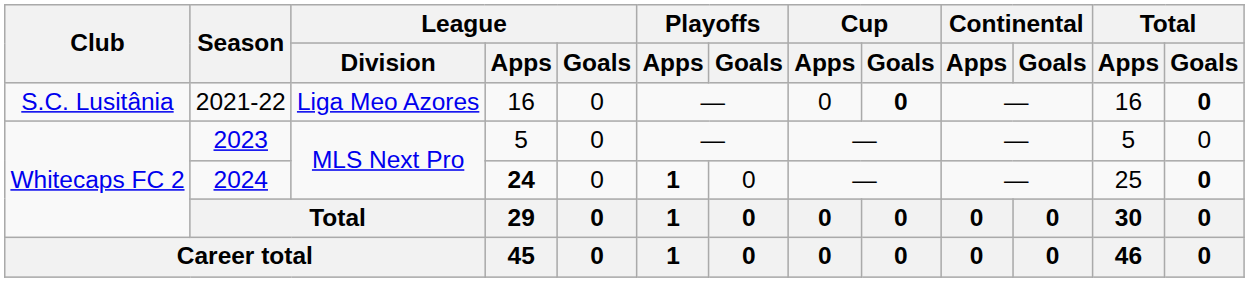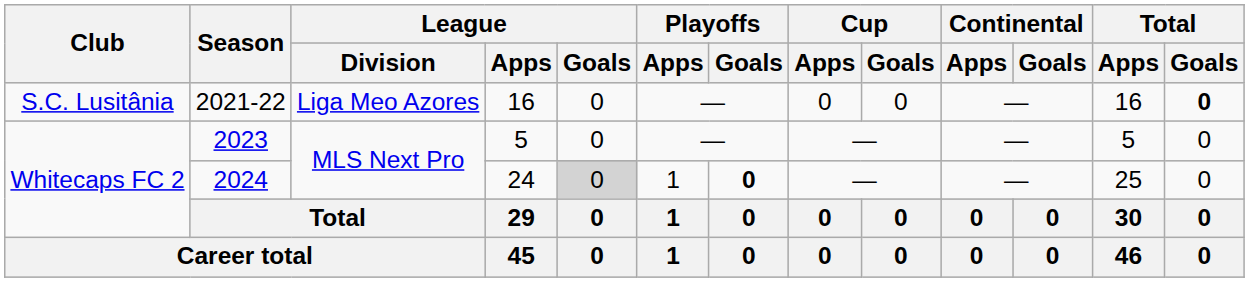(901, 101) bold -> (901, 101) normal
(521, 179) bold -> (521, 179) normal
(597, 179) no background -> (597, 179) lightgrey background
(673, 179) bold -> (673, 179) normal
(749, 179) normal -> (749, 179) bold
(1204, 179) bold -> (1204, 179) normal
